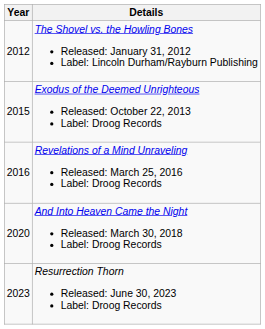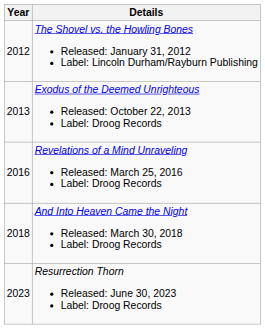(18, 112) 2015 -> (18, 112) 2013
(18, 233) 2020 -> (18, 233) 2018
